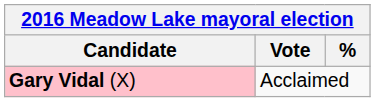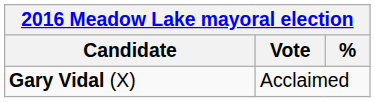(72, 81) pink background -> (72, 81) no background
